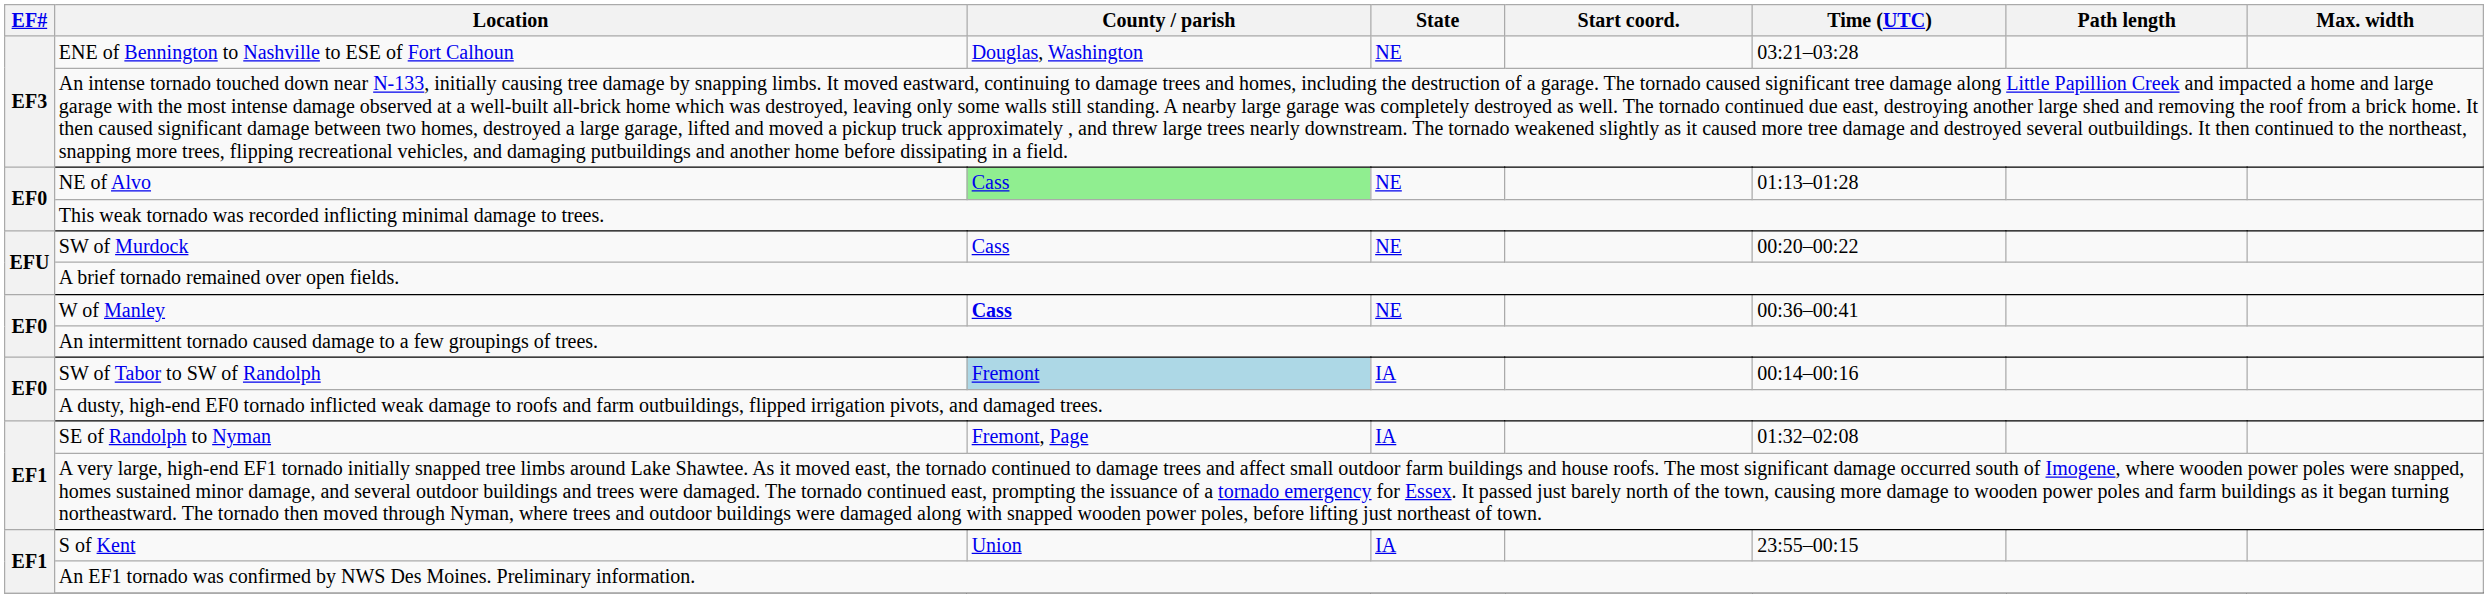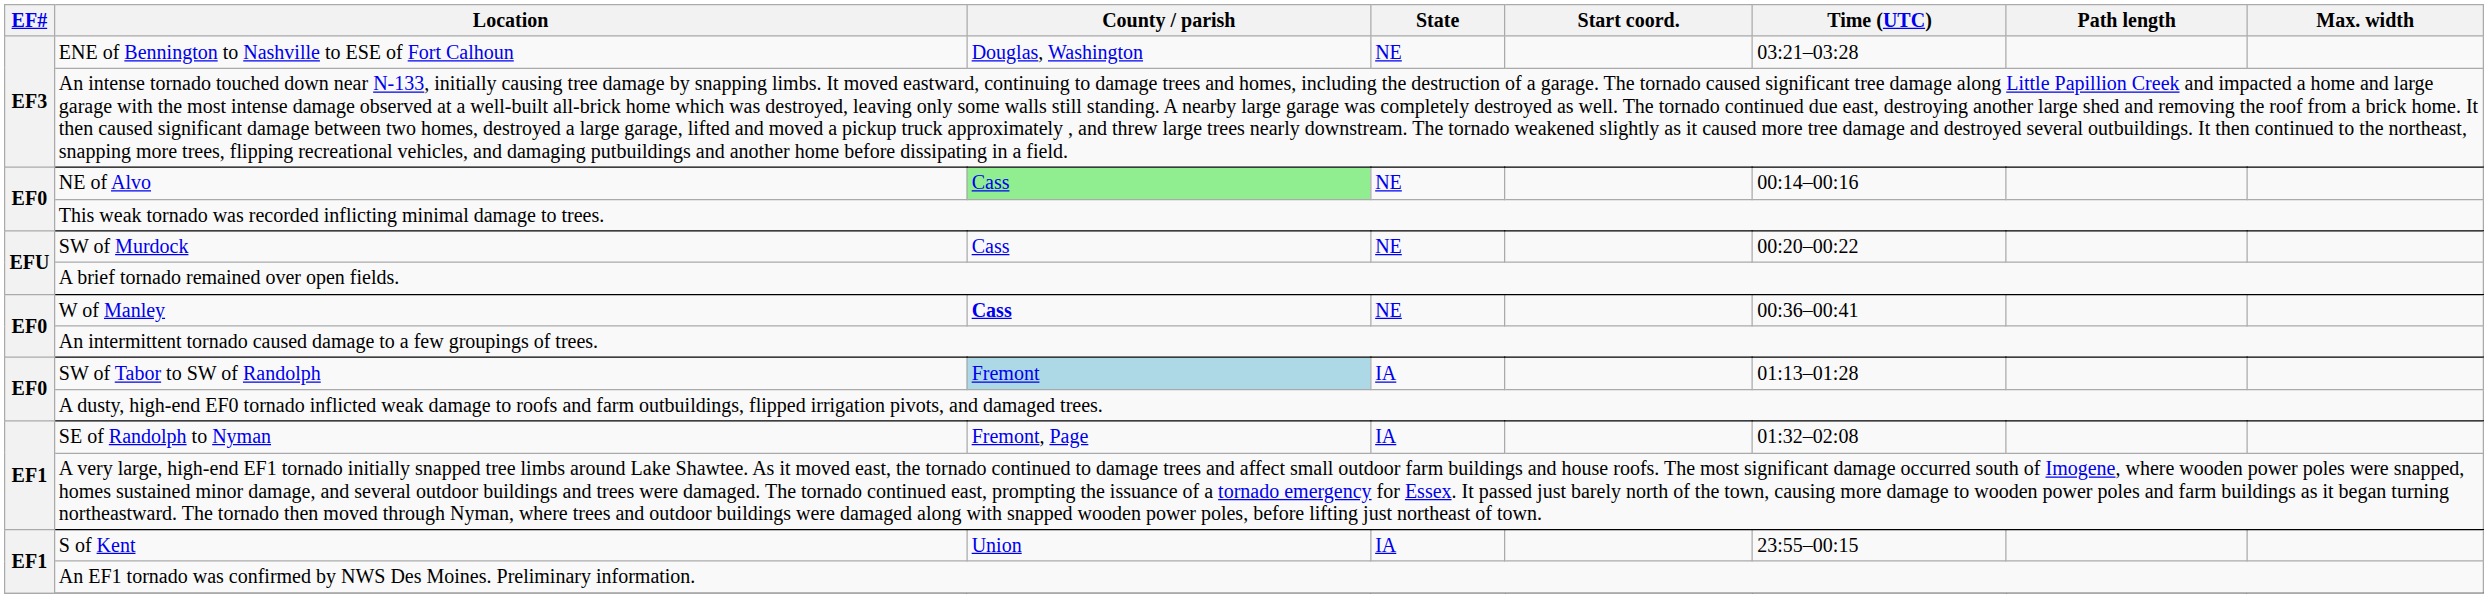(1808, 183) 01:13–01:28 -> (1808, 183) 00:14–00:16
(1808, 373) 00:14–00:16 -> (1808, 373) 01:13–01:28
